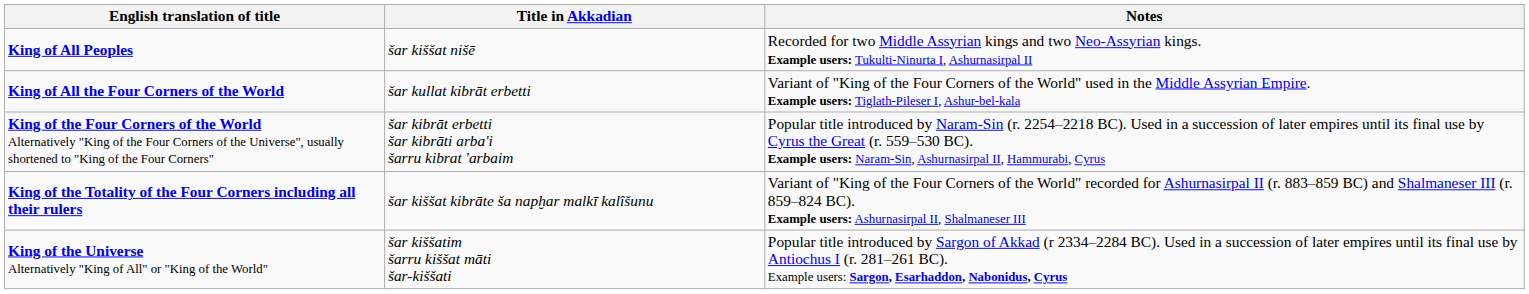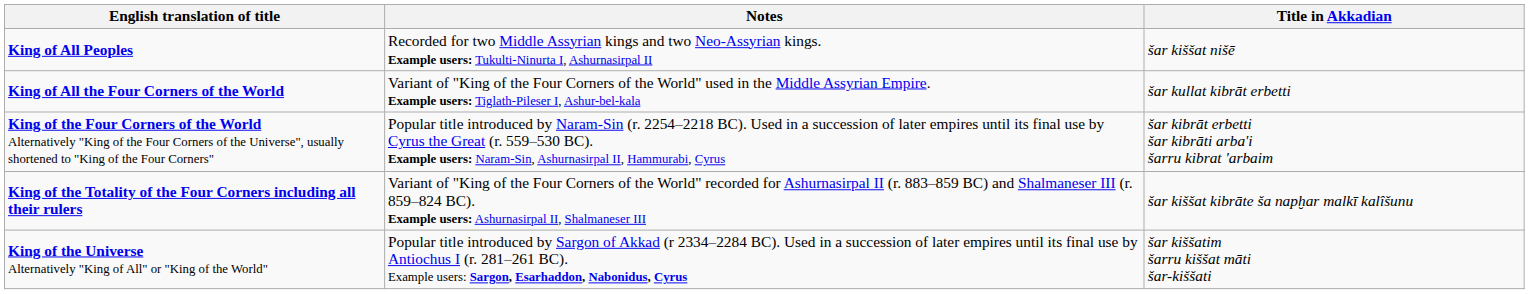columns swapped: (574, 16) <-> (1144, 16)
